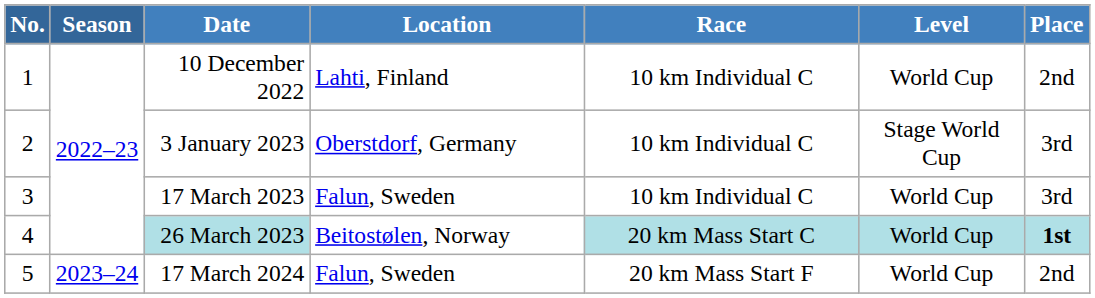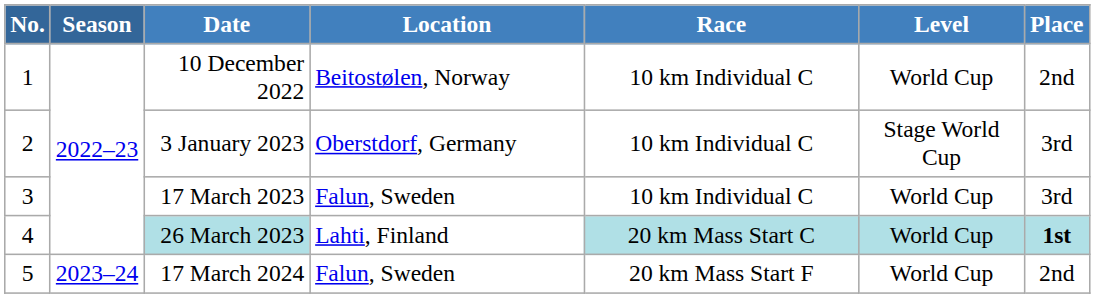(382, 76) Lahti, Finland -> (413, 76) Beitostølen, Norway
(413, 235) Beitostølen, Norway -> (382, 235) Lahti, Finland
